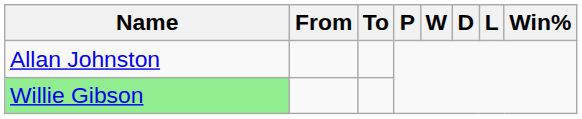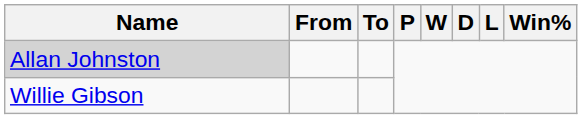(85, 58) no background -> (85, 58) lightgrey background
(77, 95) lightgreen background -> (77, 95) no background
